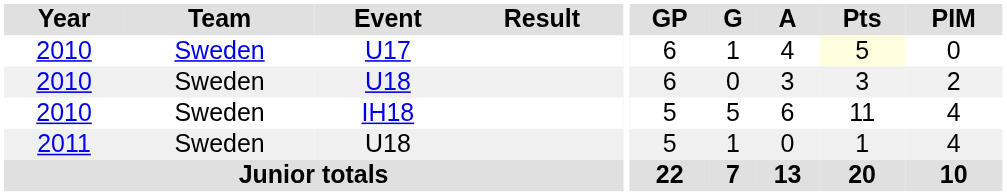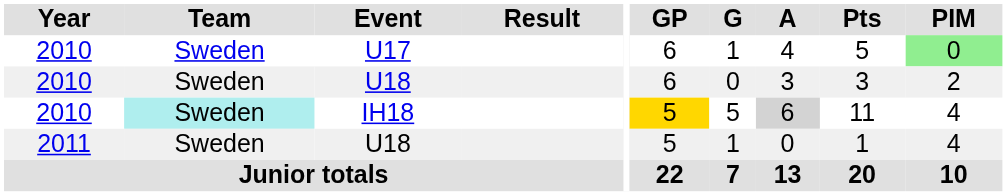(862, 50) lightyellow background -> (862, 50) no background
(954, 50) no background -> (954, 50) lightgreen background
(220, 112) no background -> (220, 112) paleturquoise background
(670, 112) no background -> (670, 112) gold background
(788, 112) no background -> (788, 112) lightgrey background
